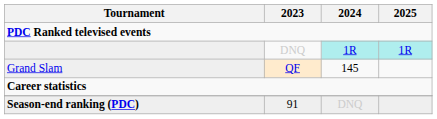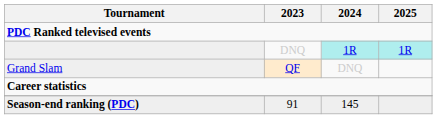(350, 68) 145 -> (350, 68) DNQ
(350, 104) DNQ -> (350, 104) 145
